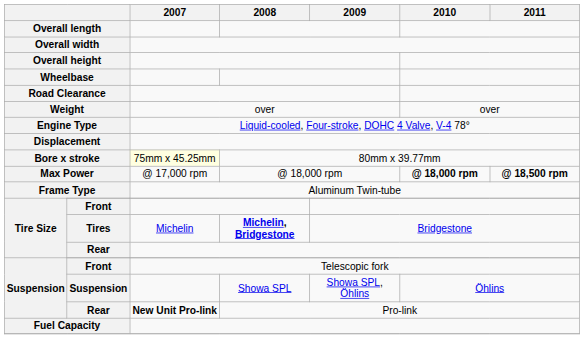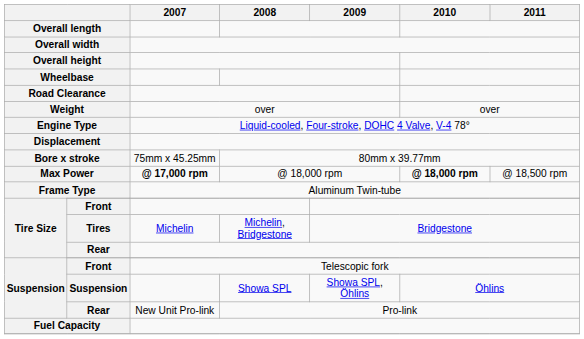(175, 158) lightyellow background -> (175, 158) no background
(175, 174) normal -> (175, 174) bold
(535, 174) bold -> (535, 174) normal
(265, 228) bold -> (265, 228) normal
(175, 310) bold -> (175, 310) normal
